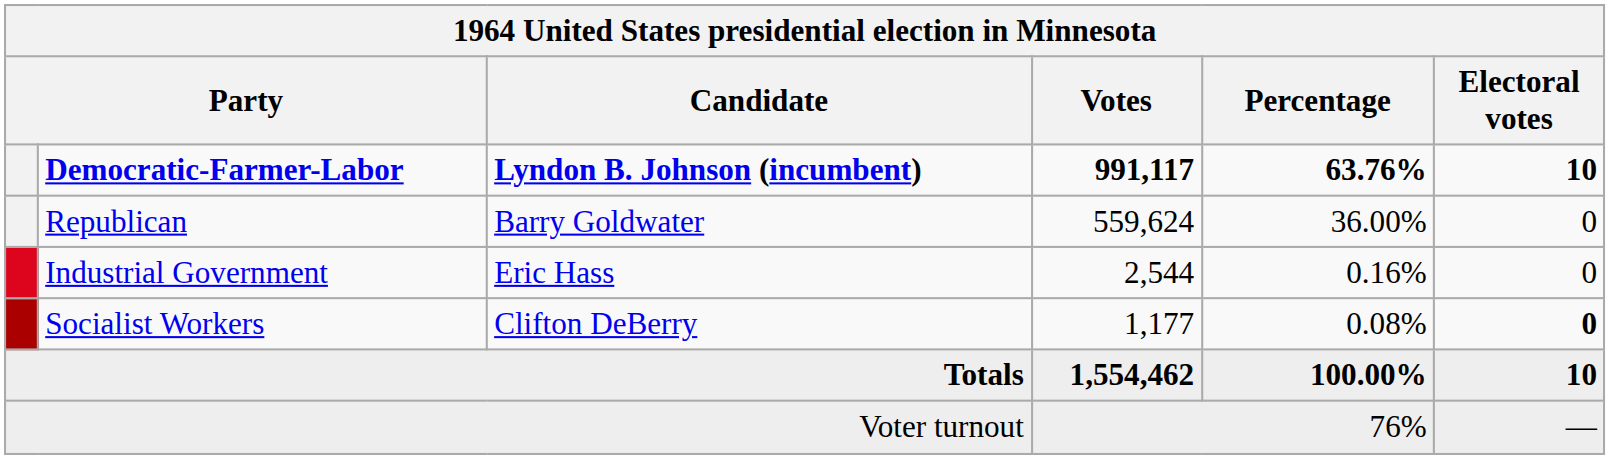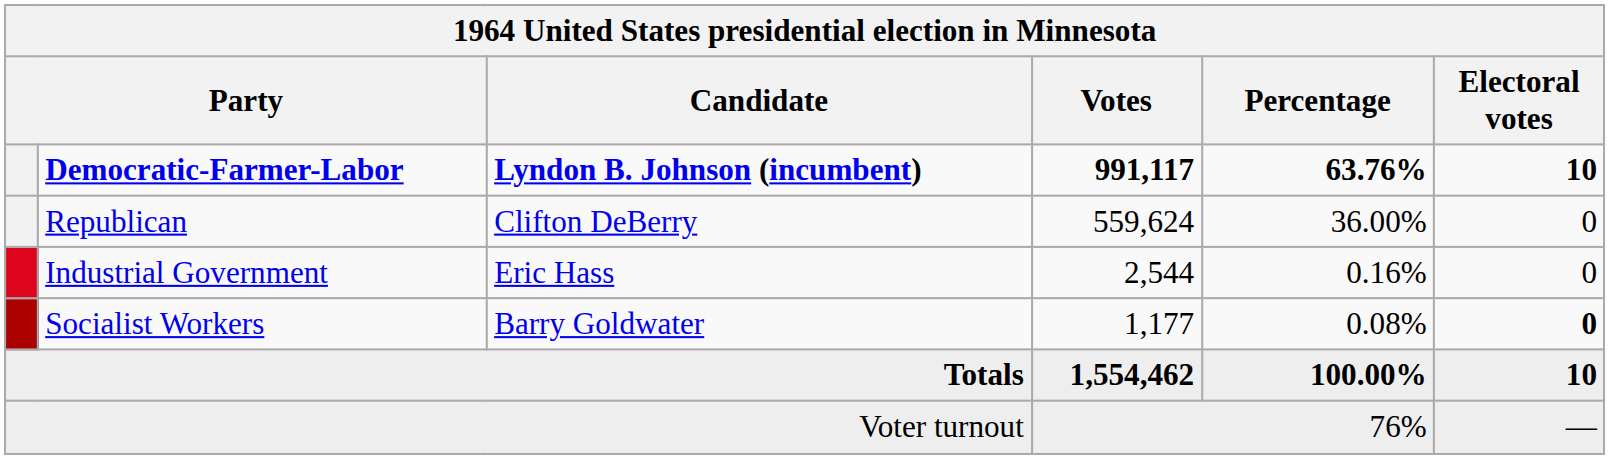(599, 221) Barry Goldwater -> (596, 221) Clifton DeBerry
(596, 324) Clifton DeBerry -> (599, 324) Barry Goldwater
